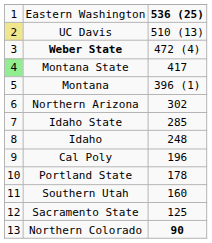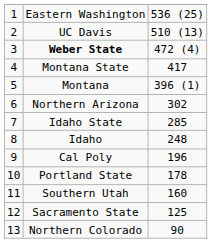(177, 13) bold -> (177, 13) normal
(14, 31) khaki background -> (14, 31) no background
(14, 68) lightgreen background -> (14, 68) no background
(177, 230) bold -> (177, 230) normal
